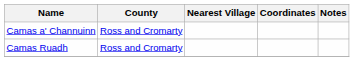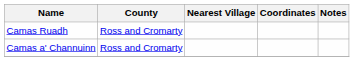rows swapped: (51, 30) <-> (37, 47)
